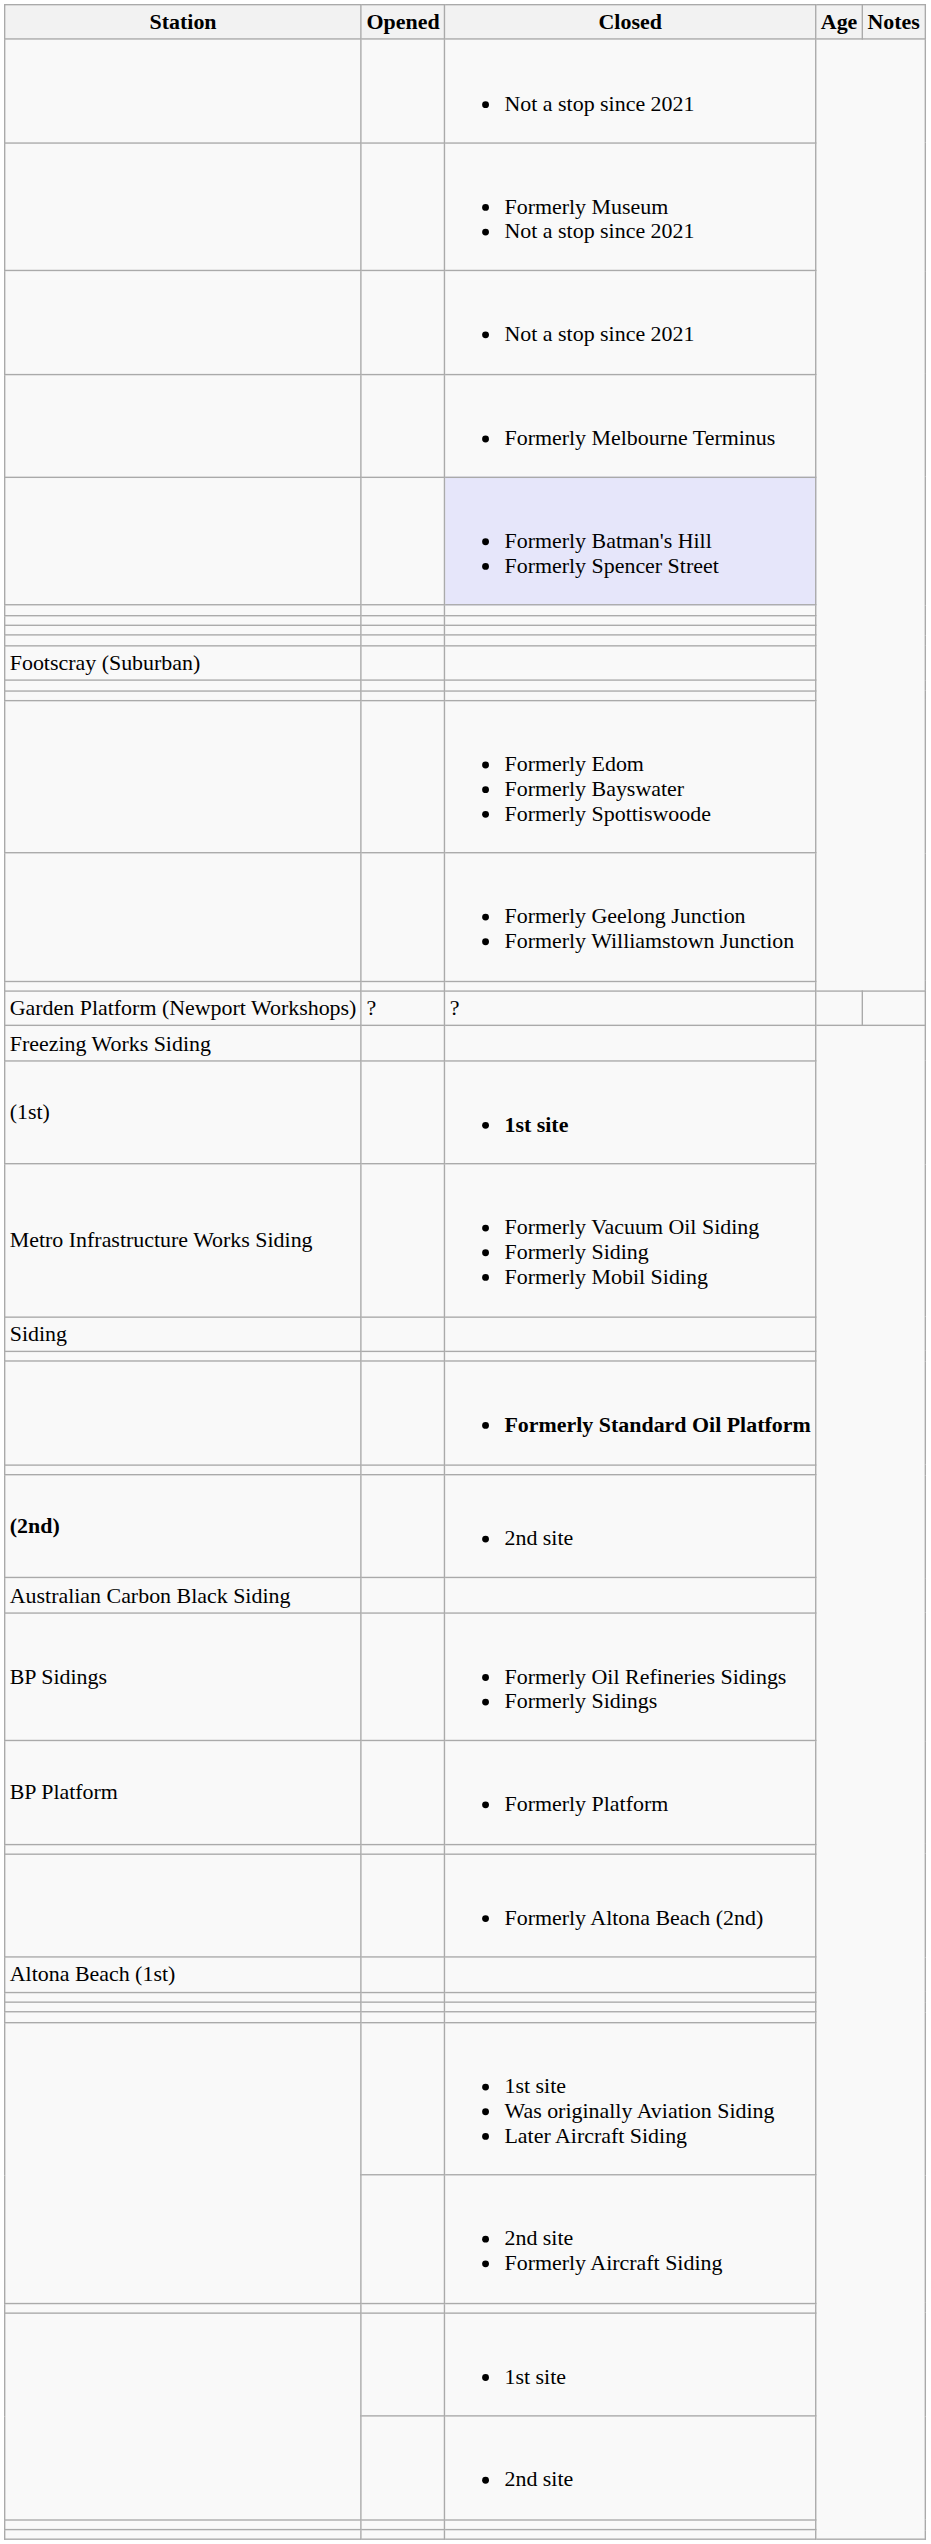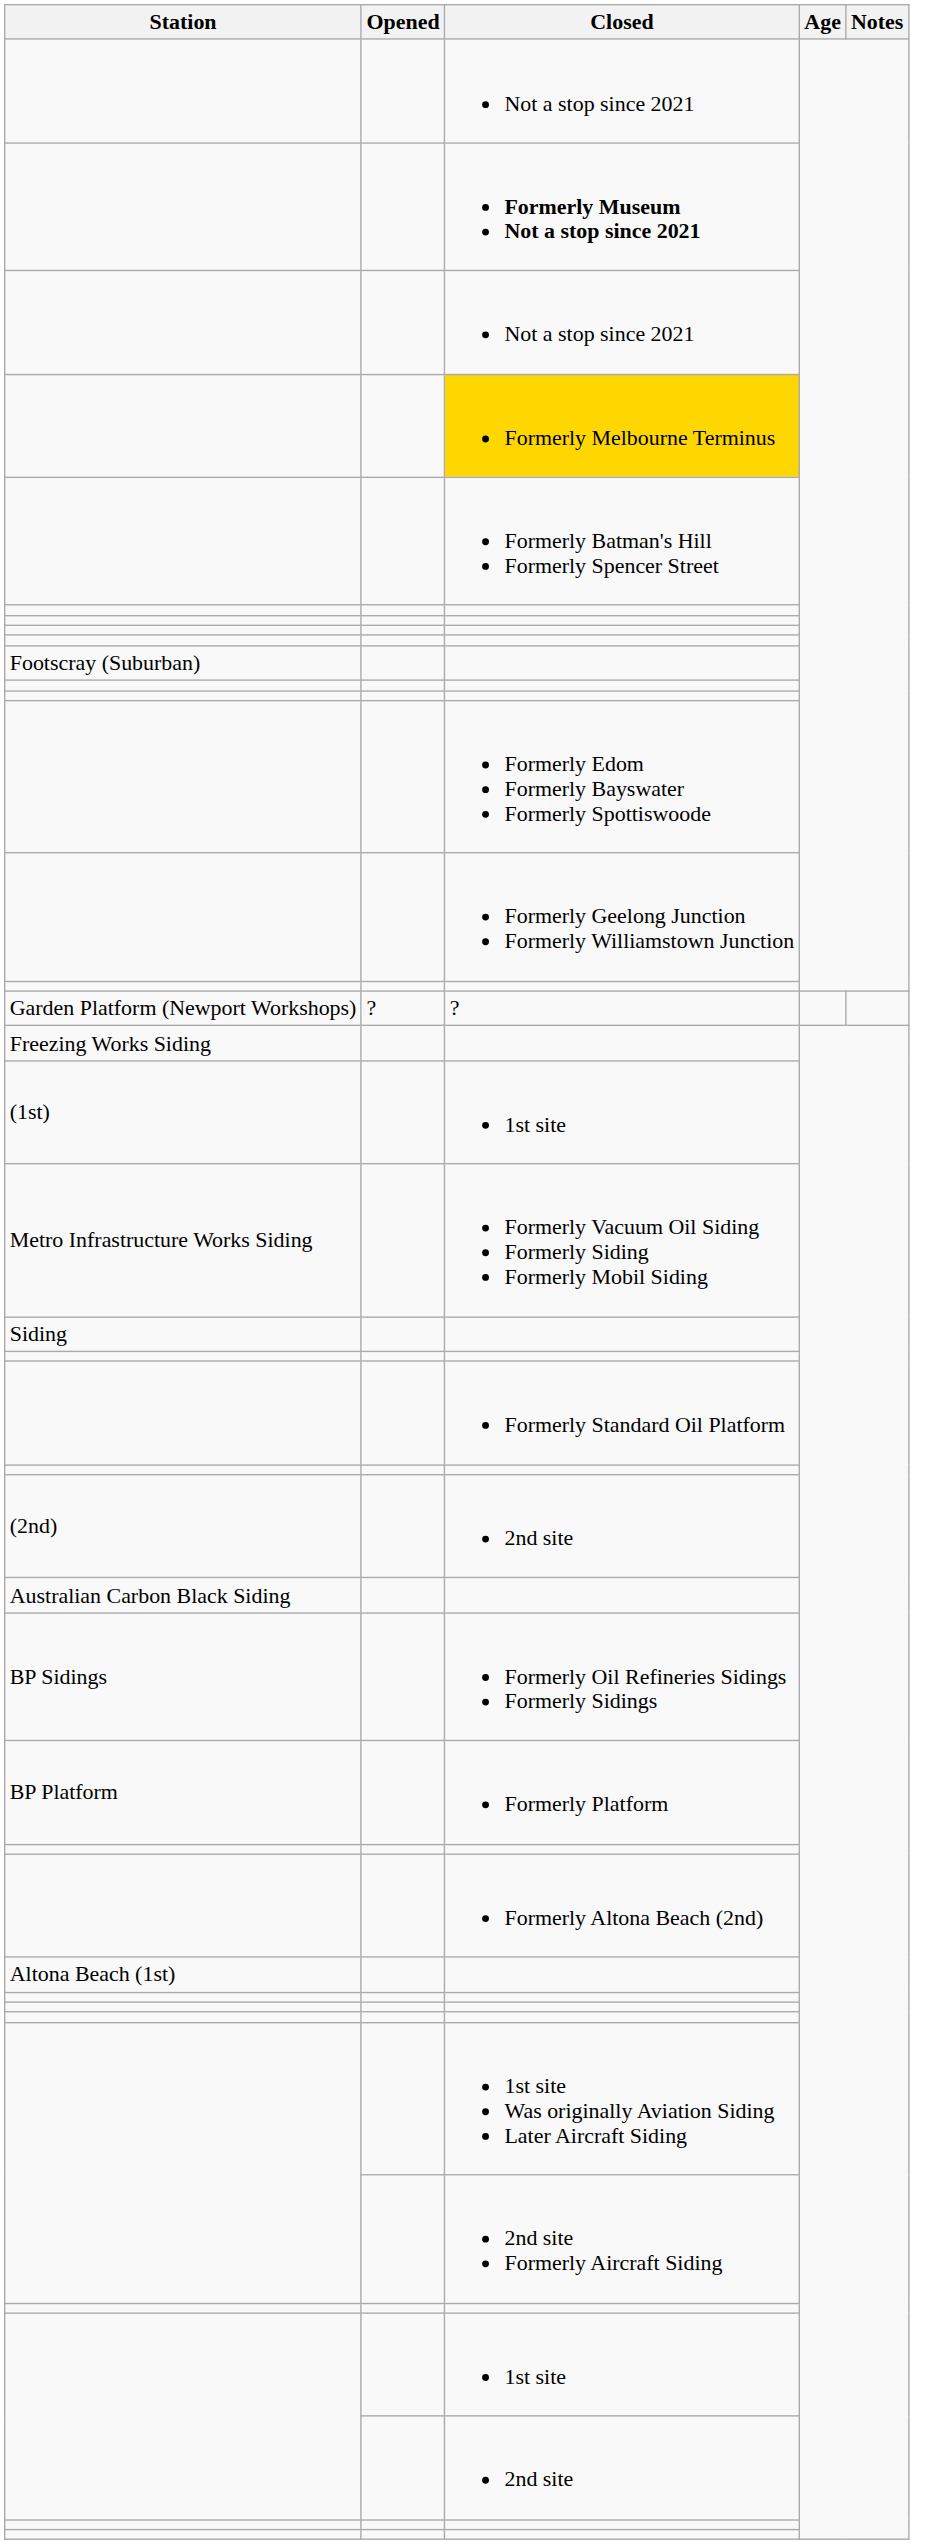(630, 219) normal -> (622, 219) bold
(630, 438) no background -> (622, 438) gold background
(630, 553) lavender background -> (622, 553) no background
(630, 1125) bold -> (622, 1125) normal
(630, 1425) bold -> (622, 1425) normal
(35, 1526) bold -> (33, 1526) normal
